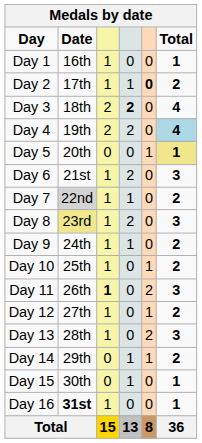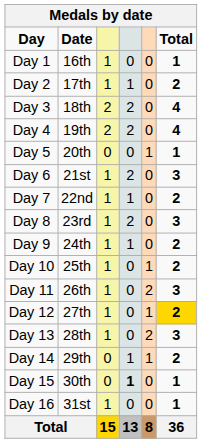(149, 84) bold -> (149, 84) normal
(130, 107) bold -> (130, 107) normal
(176, 130) lightblue background -> (176, 130) no background
(176, 152) khaki background -> (176, 152) no background
(77, 198) lightgrey background -> (77, 198) no background
(77, 221) khaki background -> (77, 221) no background
(108, 289) bold -> (108, 289) normal
(176, 312) no background -> (176, 312) gold background
(130, 381) normal -> (130, 381) bold
(77, 404) bold -> (77, 404) normal
